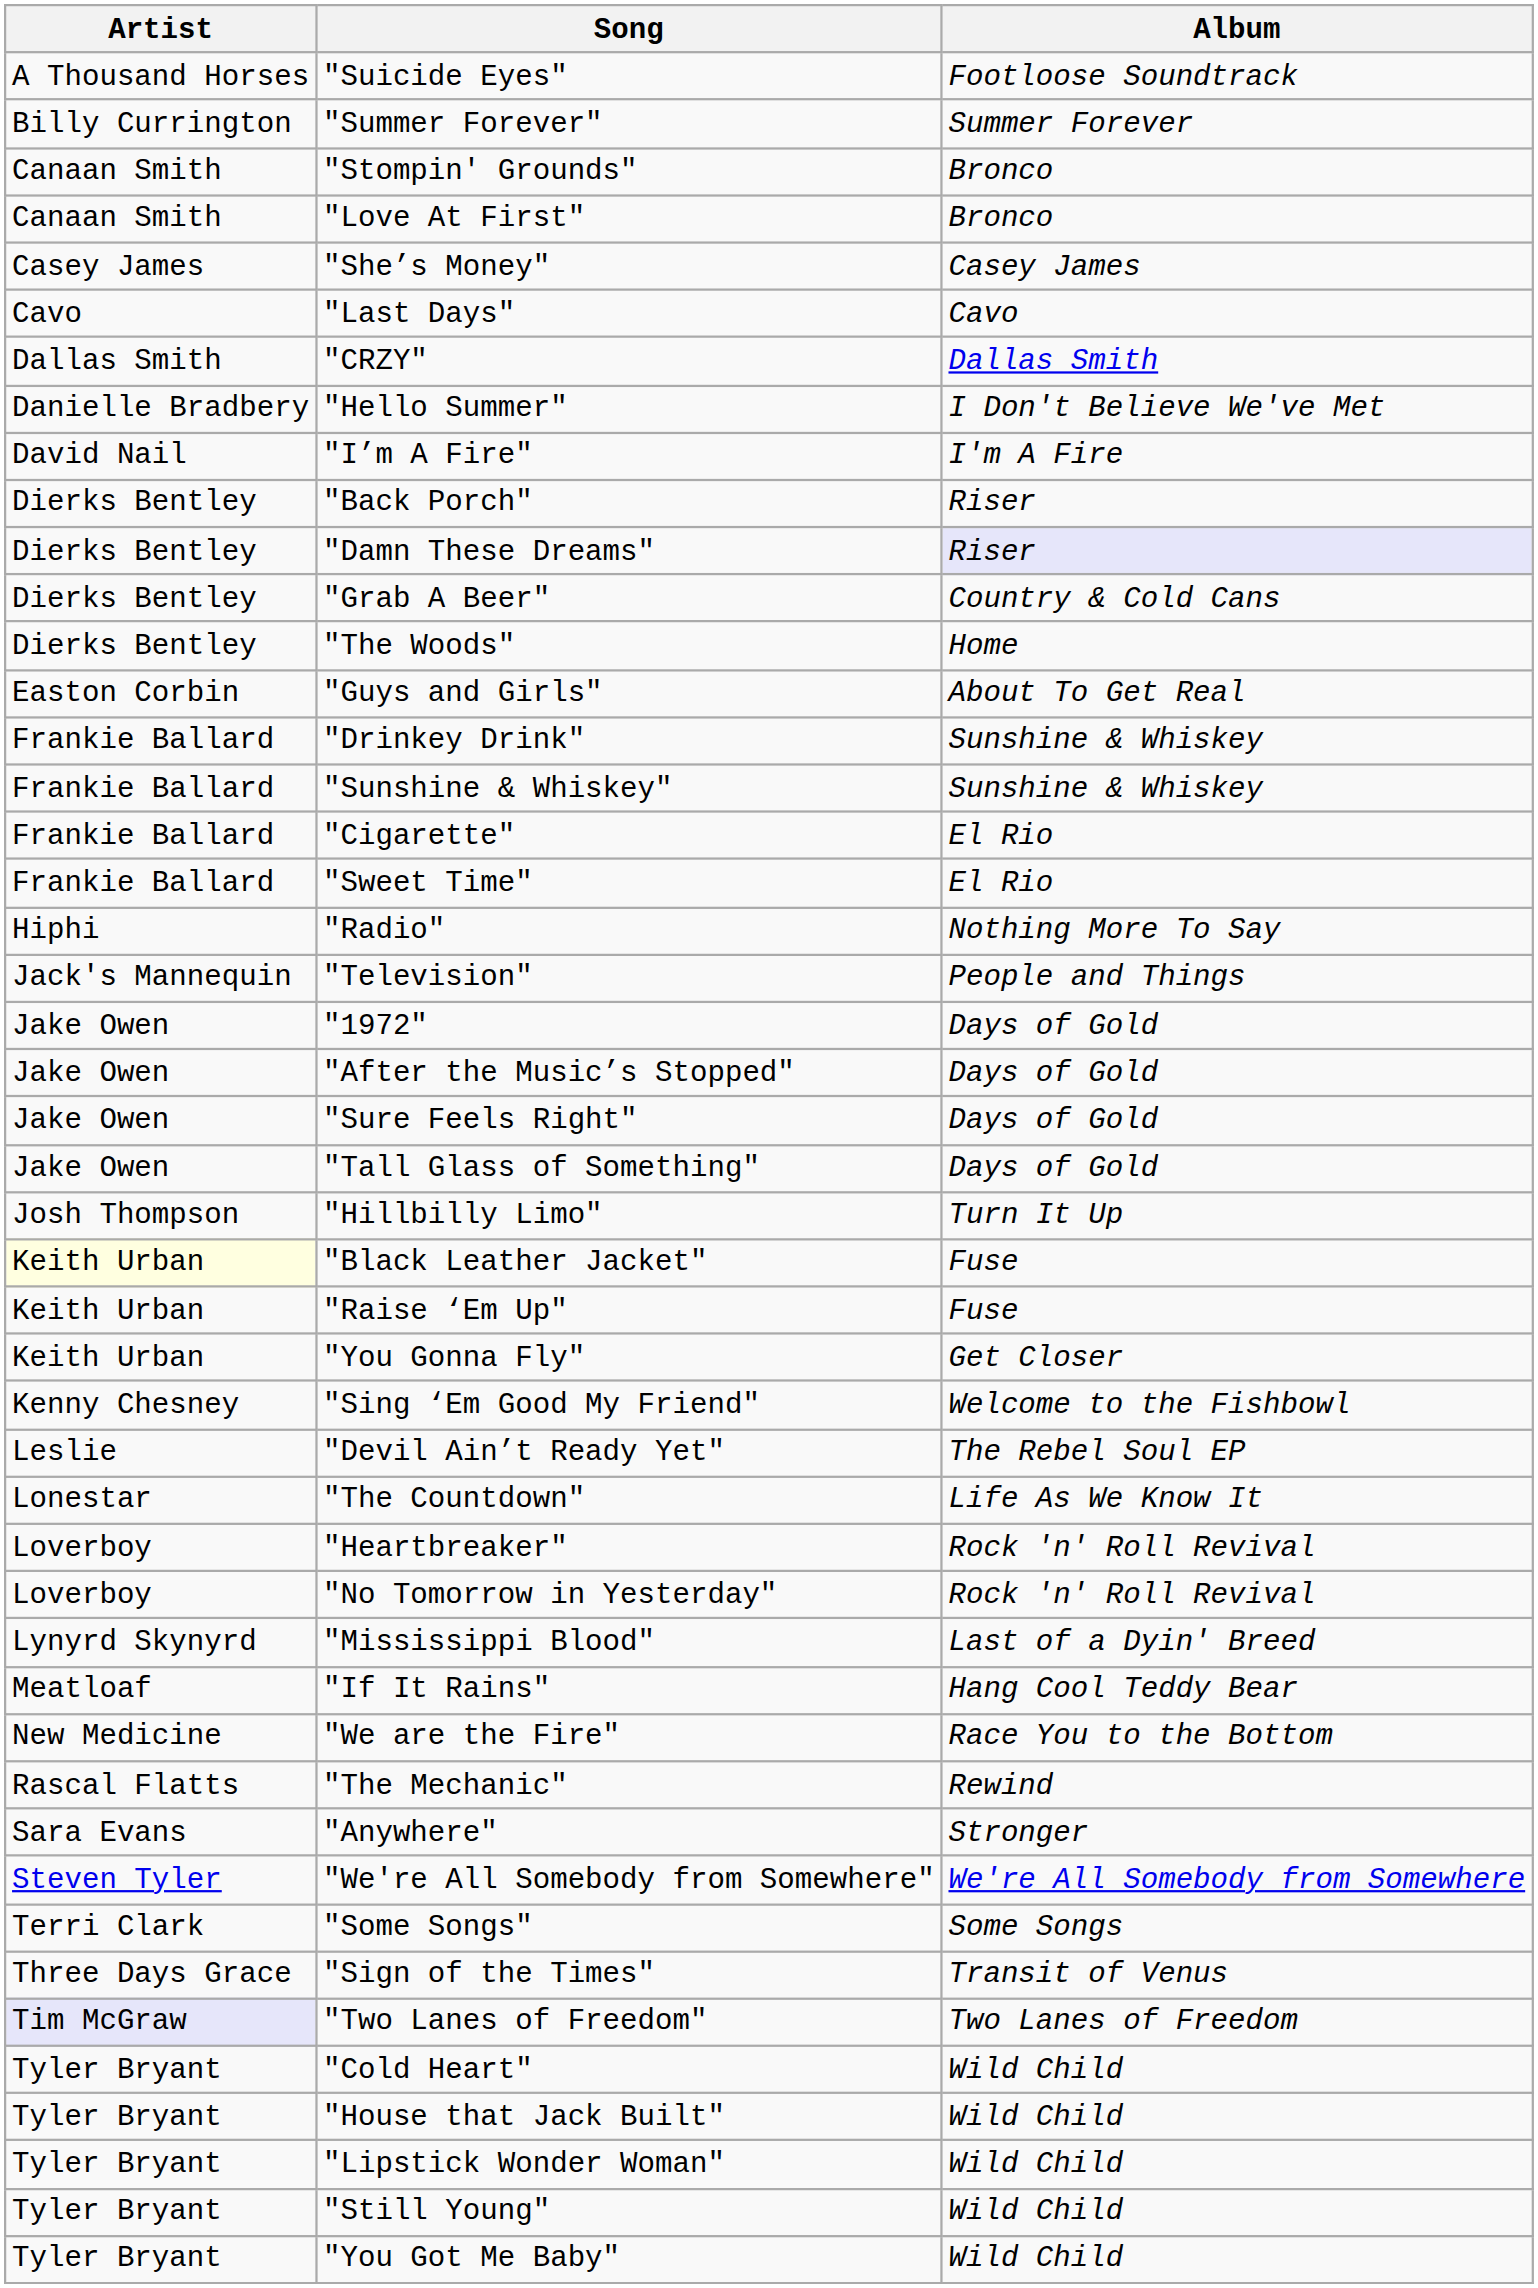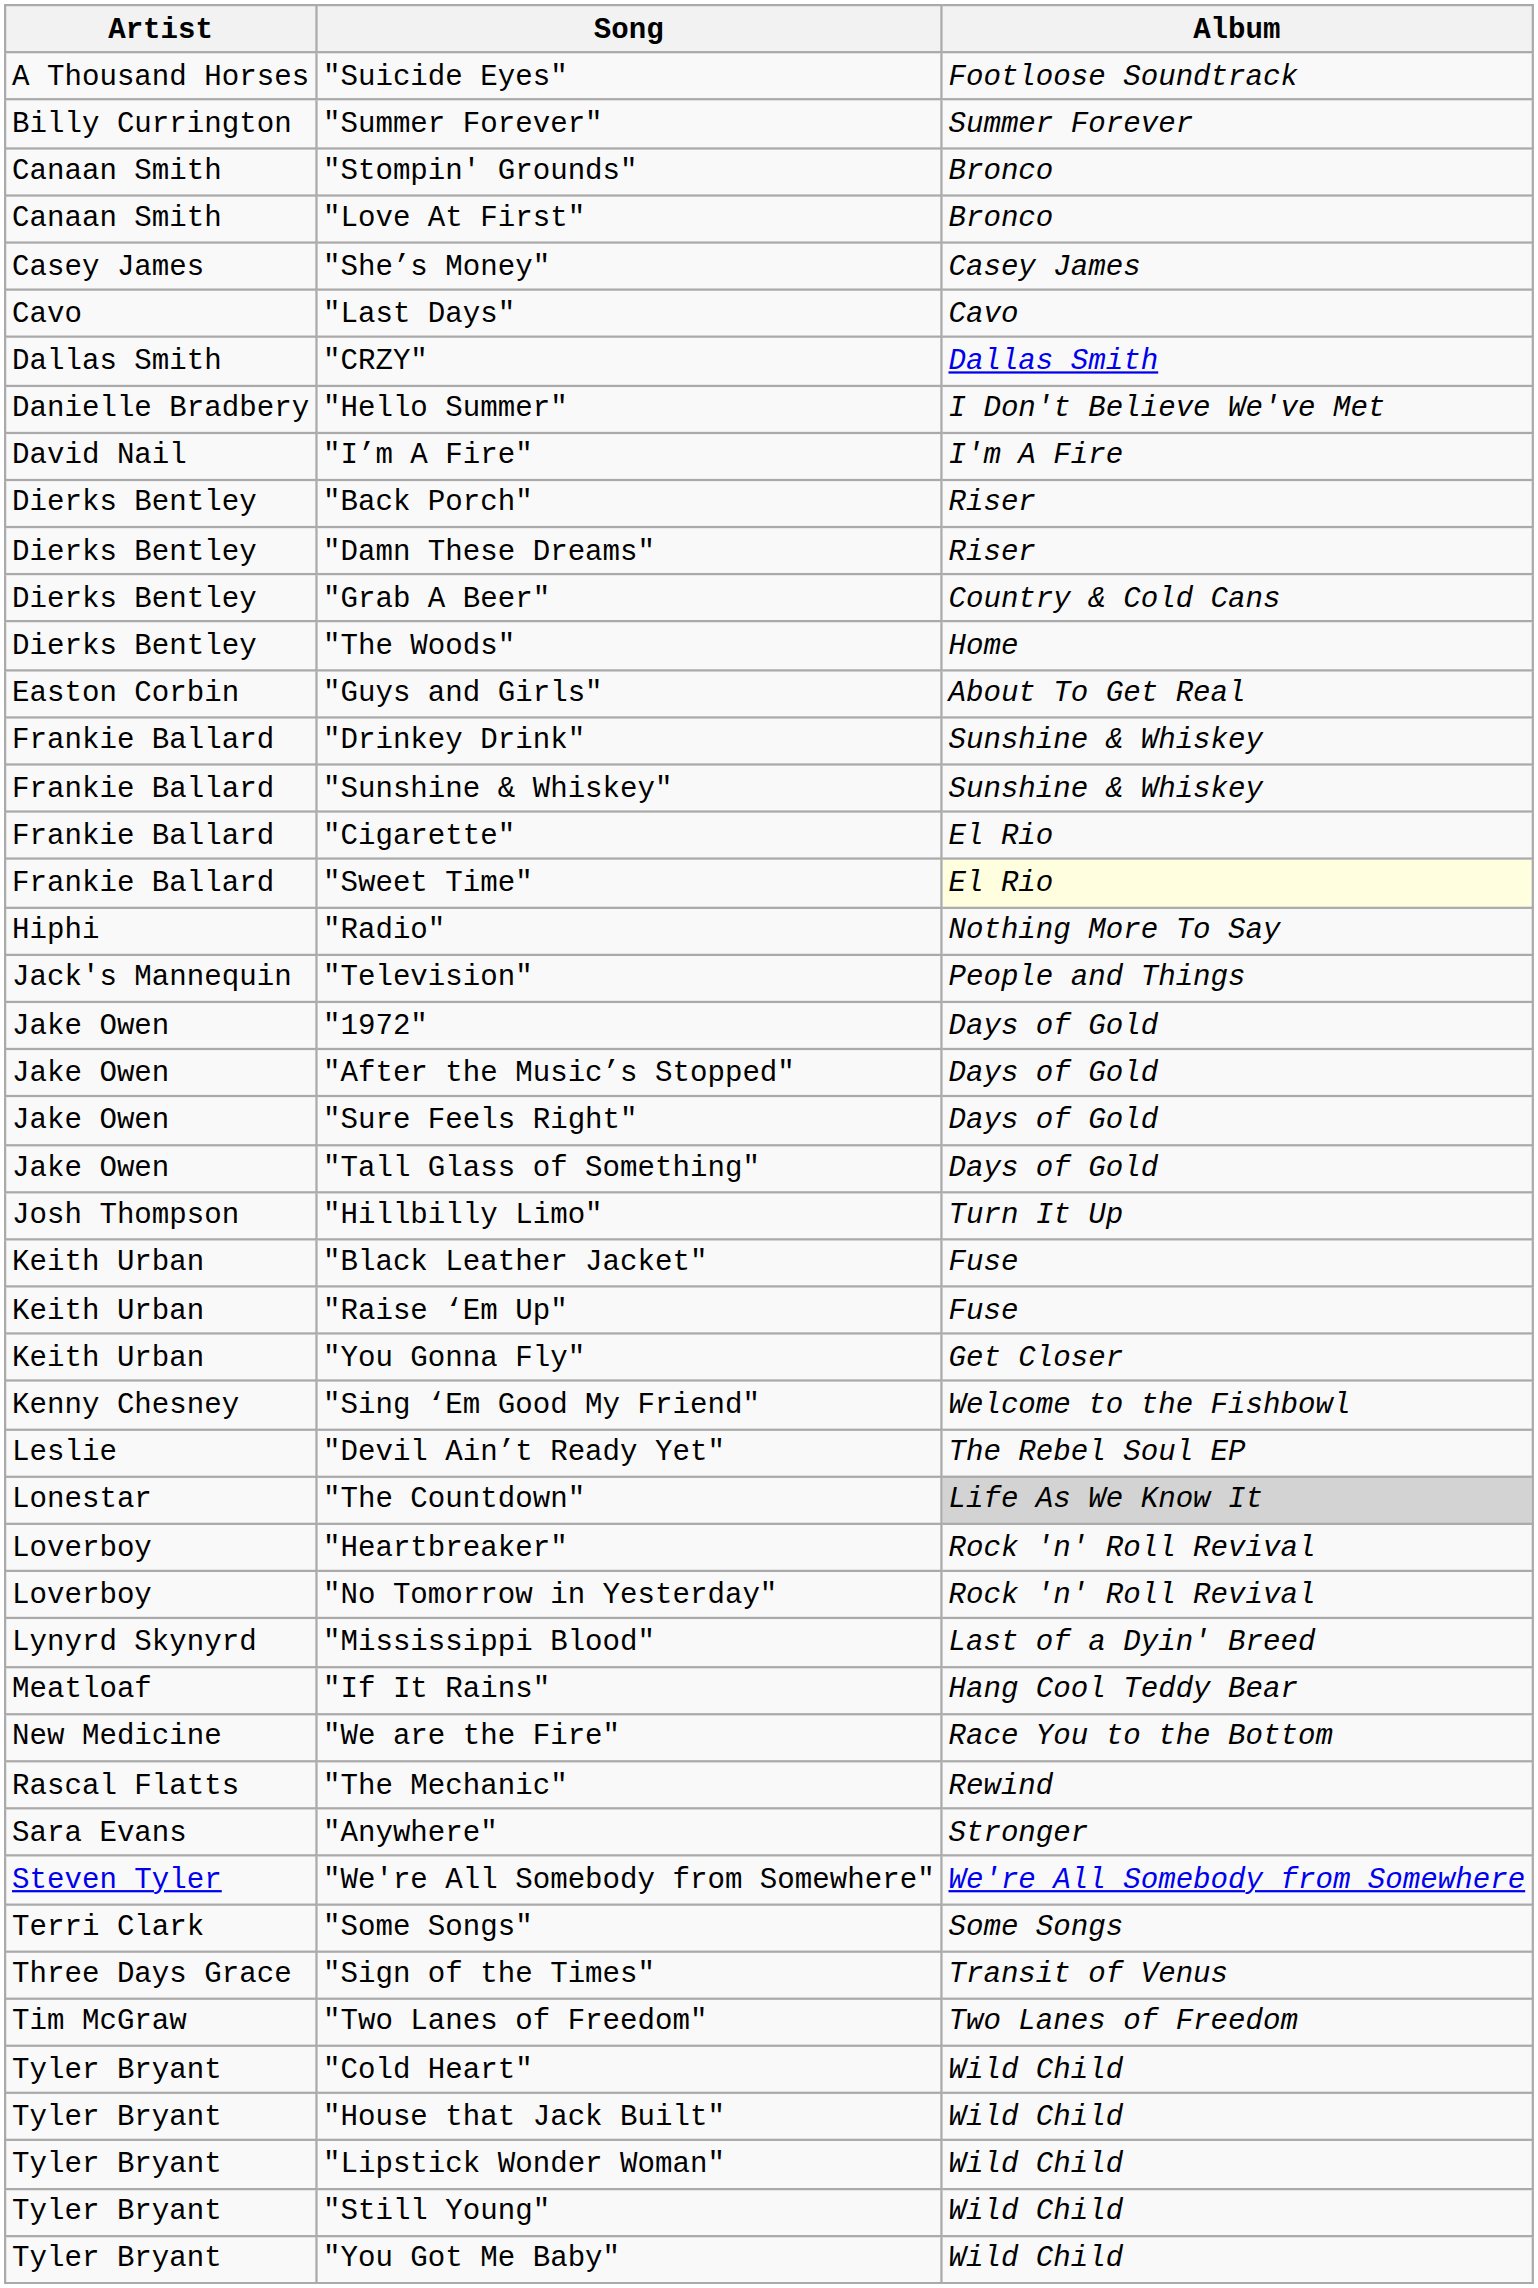(992, 551) lavender background -> (992, 551) no background
(1001, 883) no background -> (1001, 883) lightyellow background
(108, 1263) lightyellow background -> (108, 1263) no background
(1106, 1500) no background -> (1106, 1500) lightgrey background
(99, 2022) lavender background -> (99, 2022) no background
